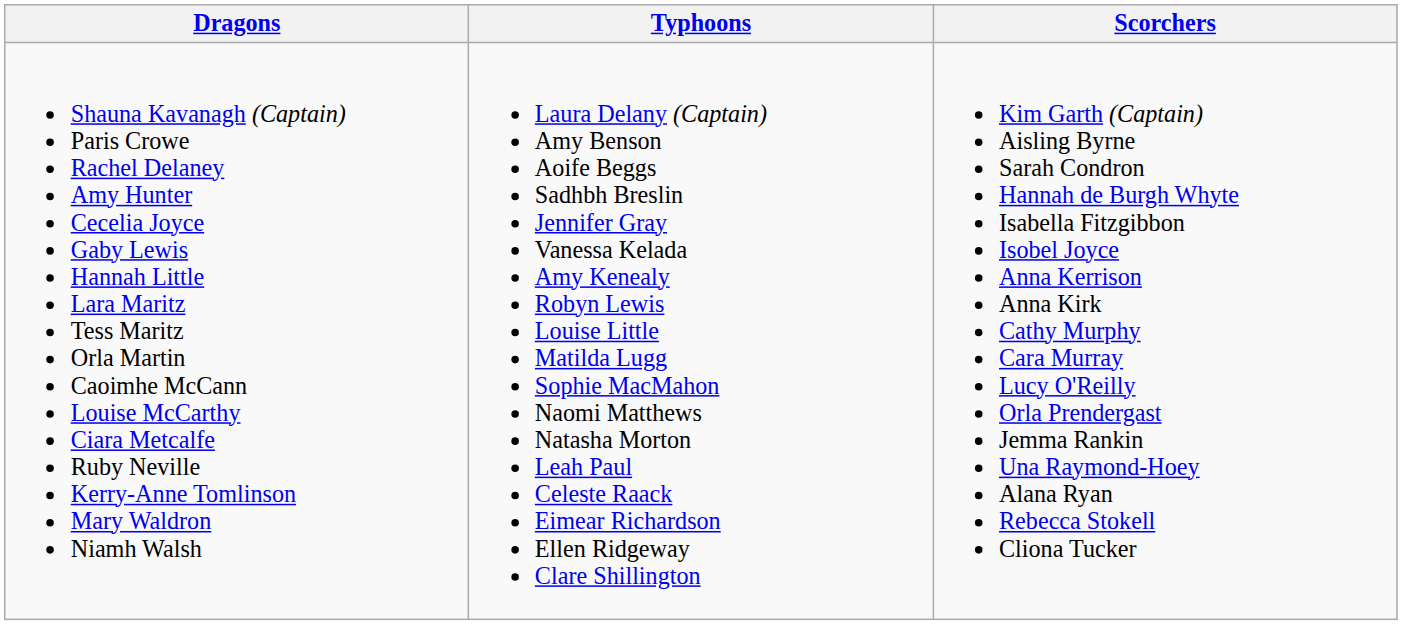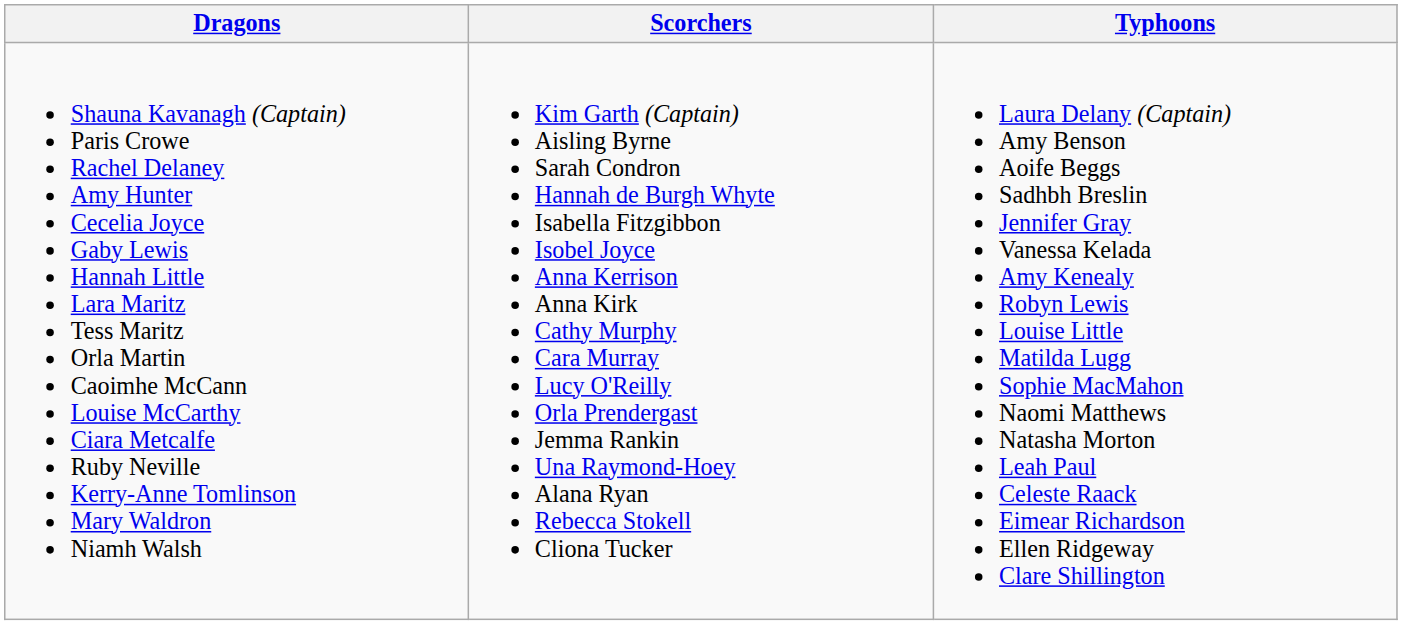columns swapped: (1165, 23) <-> (701, 23)
